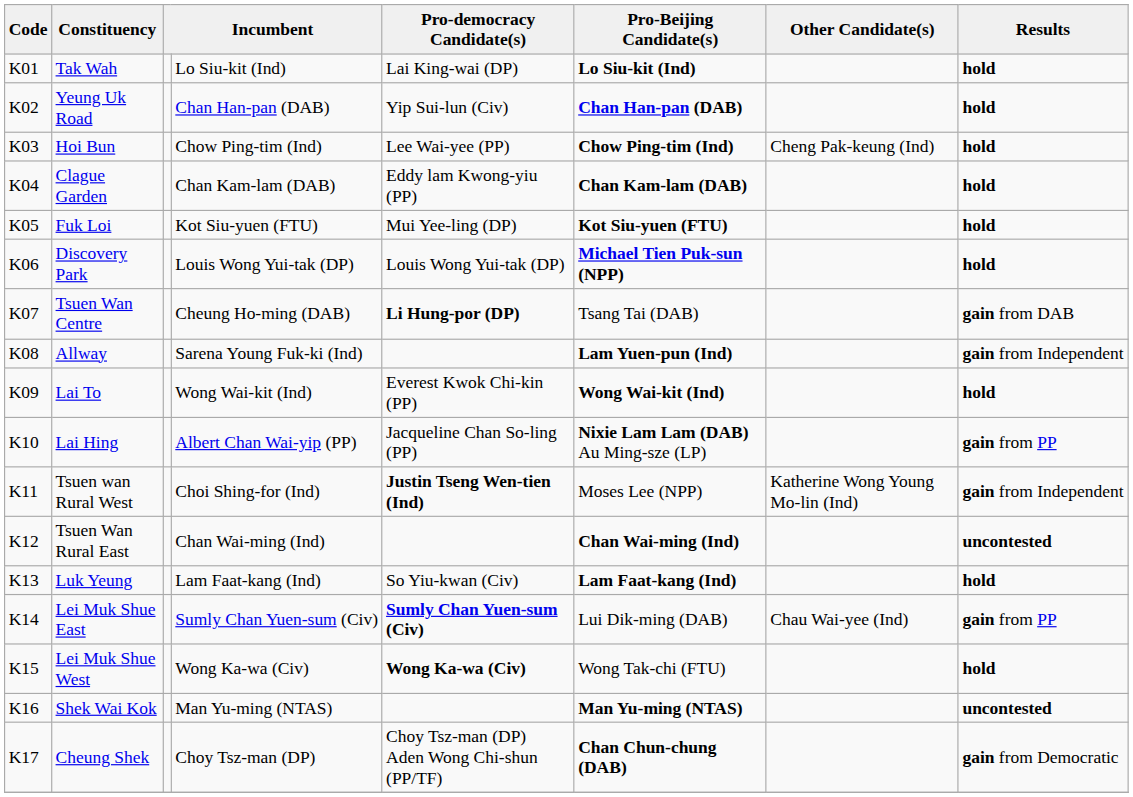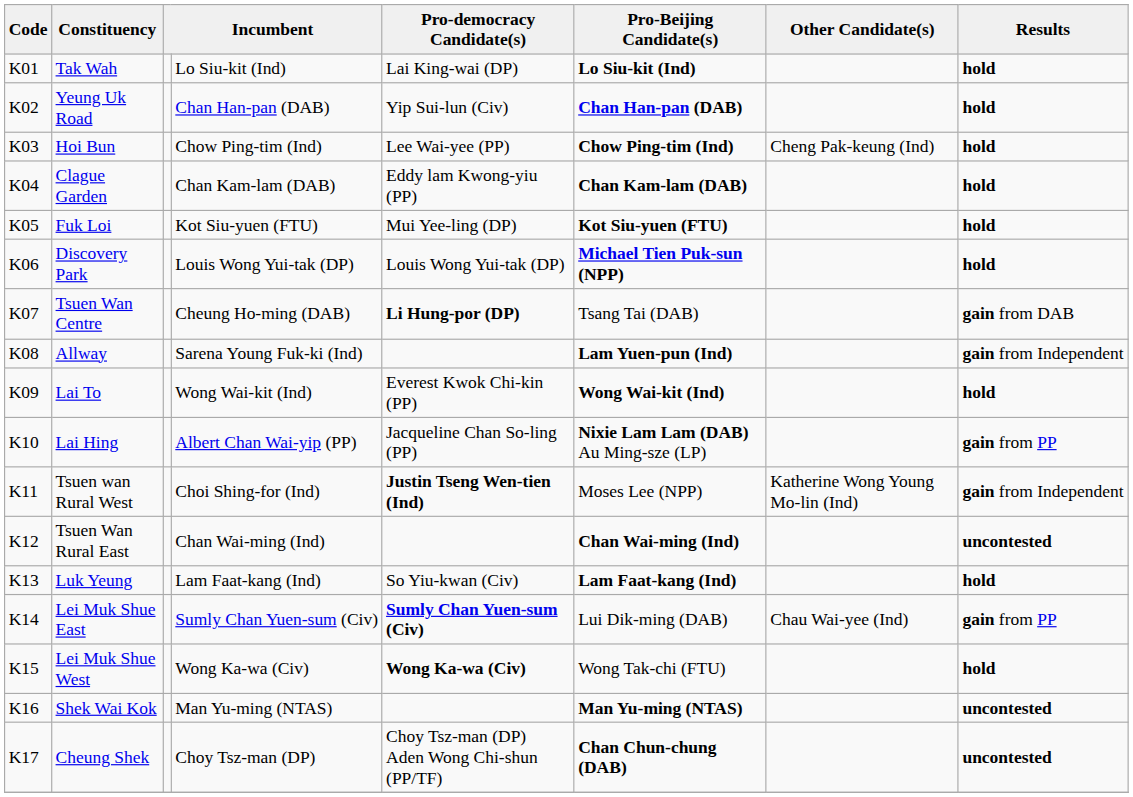(1041, 757) gain from Democratic -> (1007, 757) uncontested
